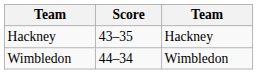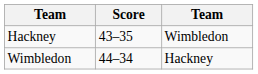(189, 36) Hackney -> (196, 36) Wimbledon
(196, 58) Wimbledon -> (189, 58) Hackney
